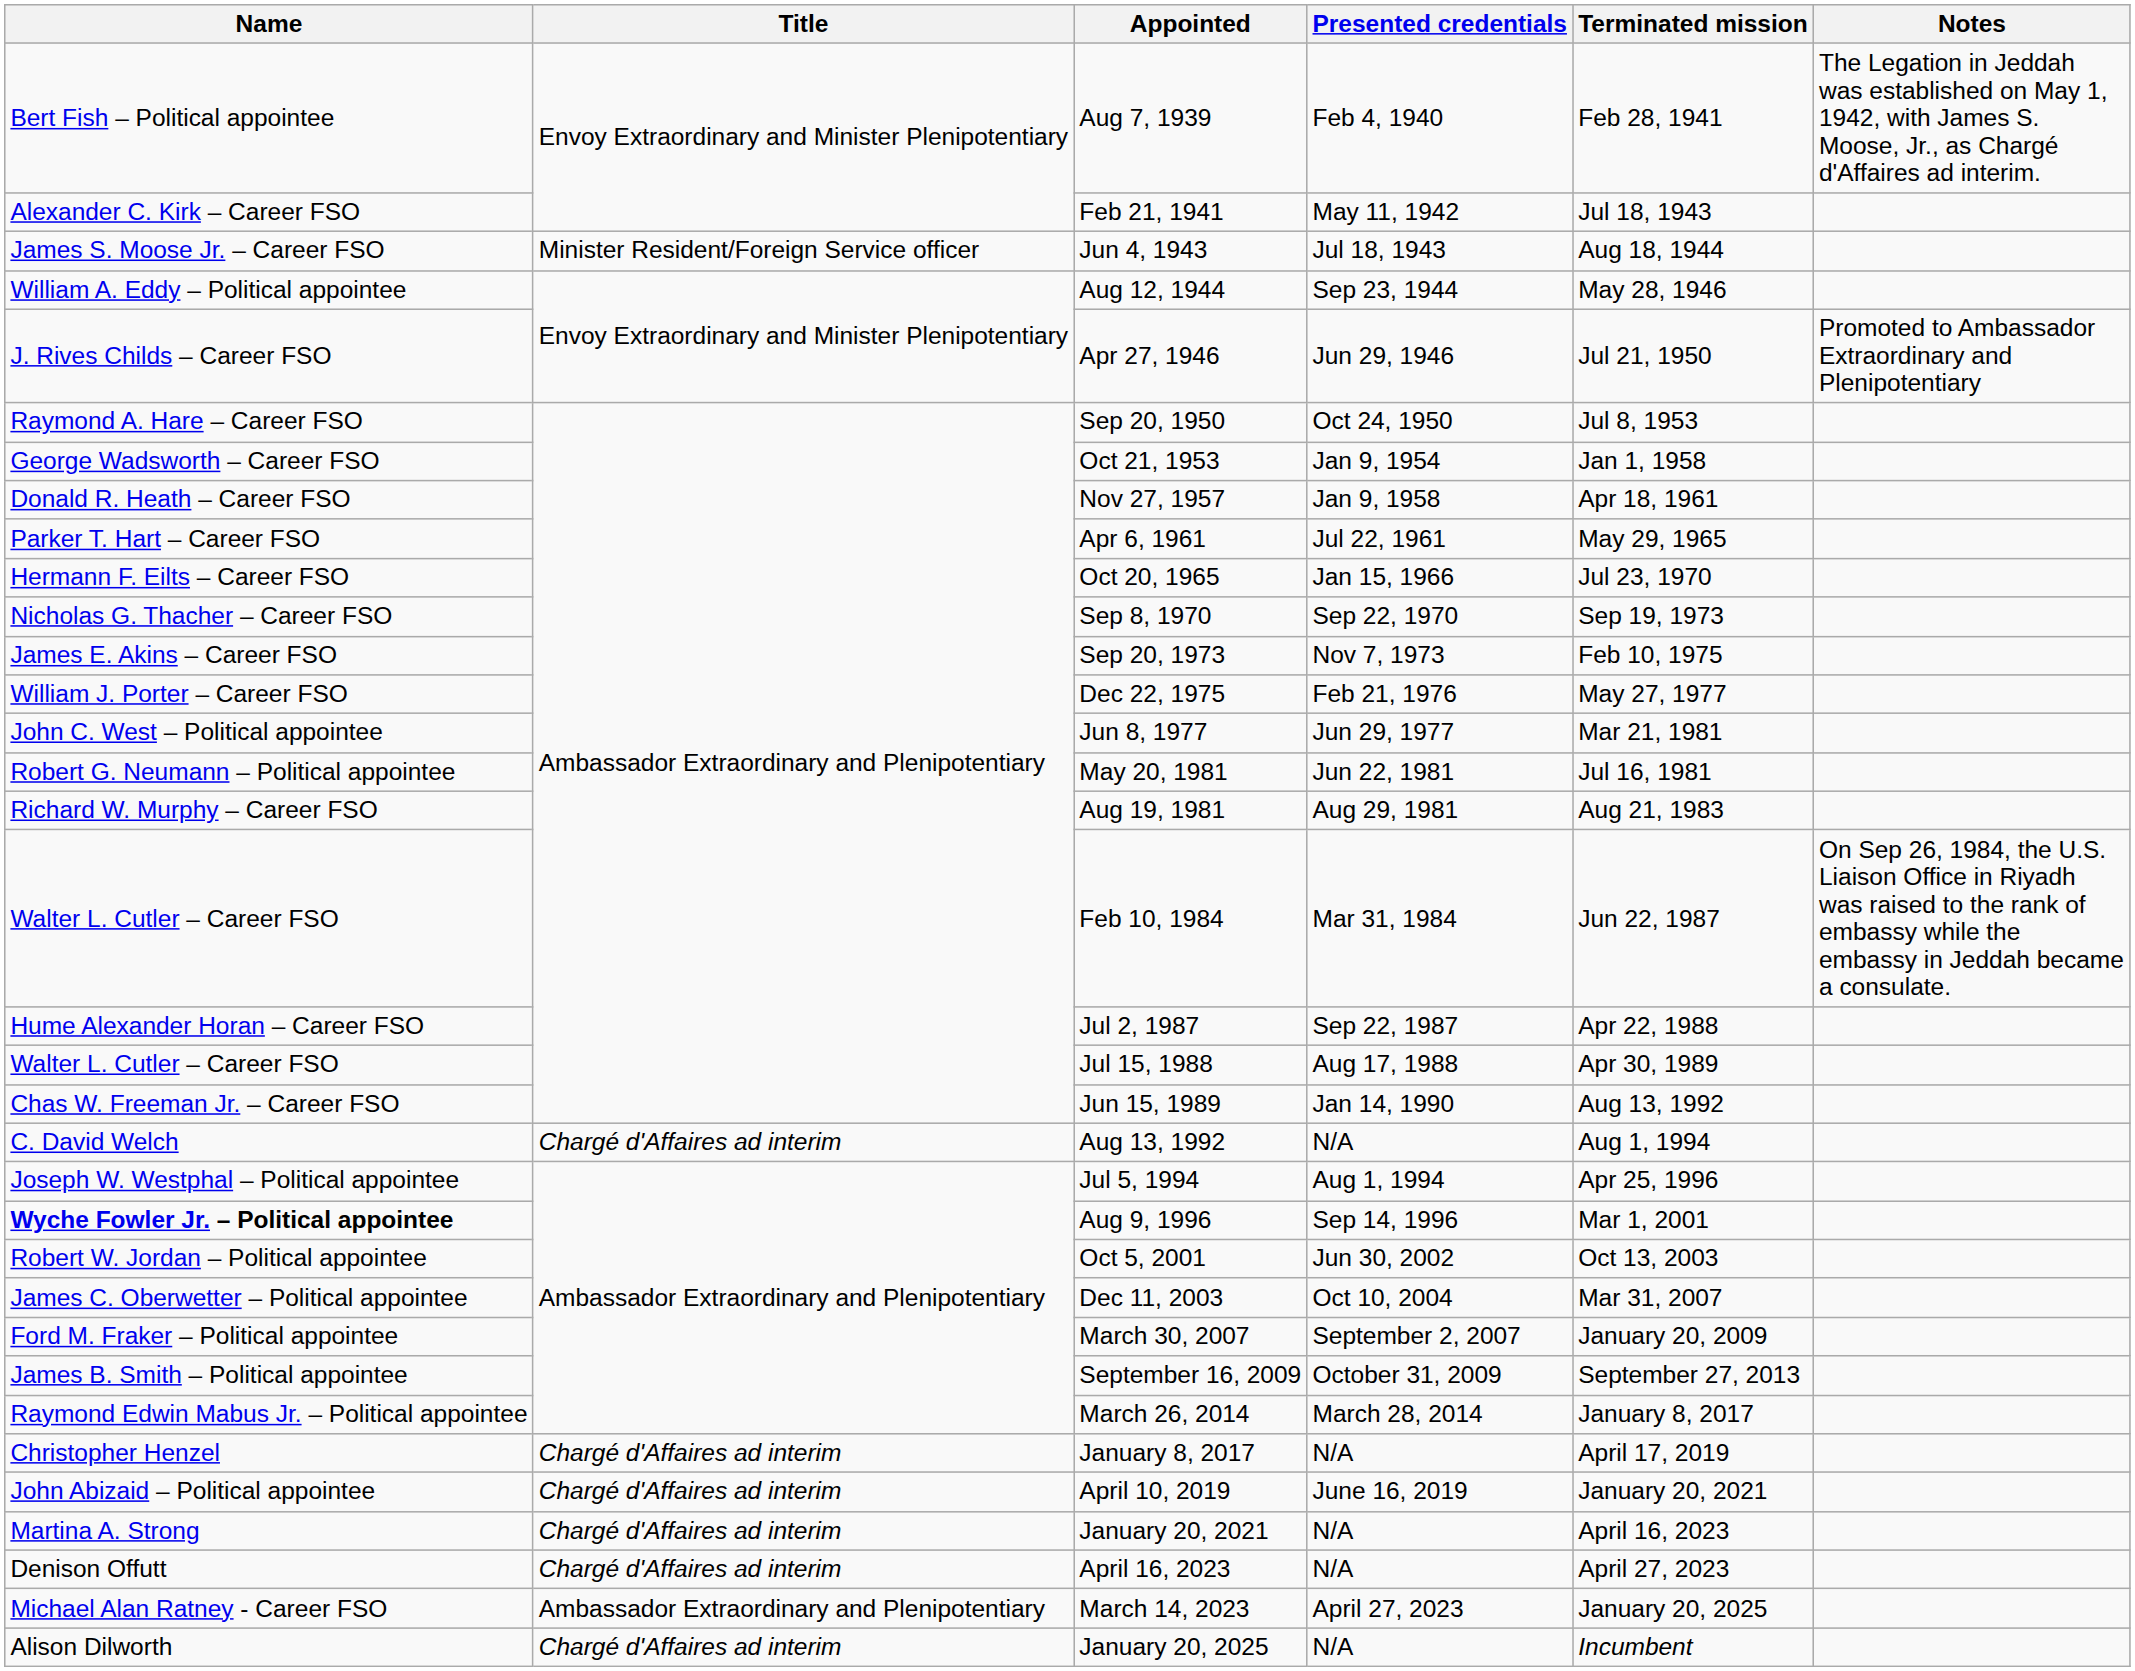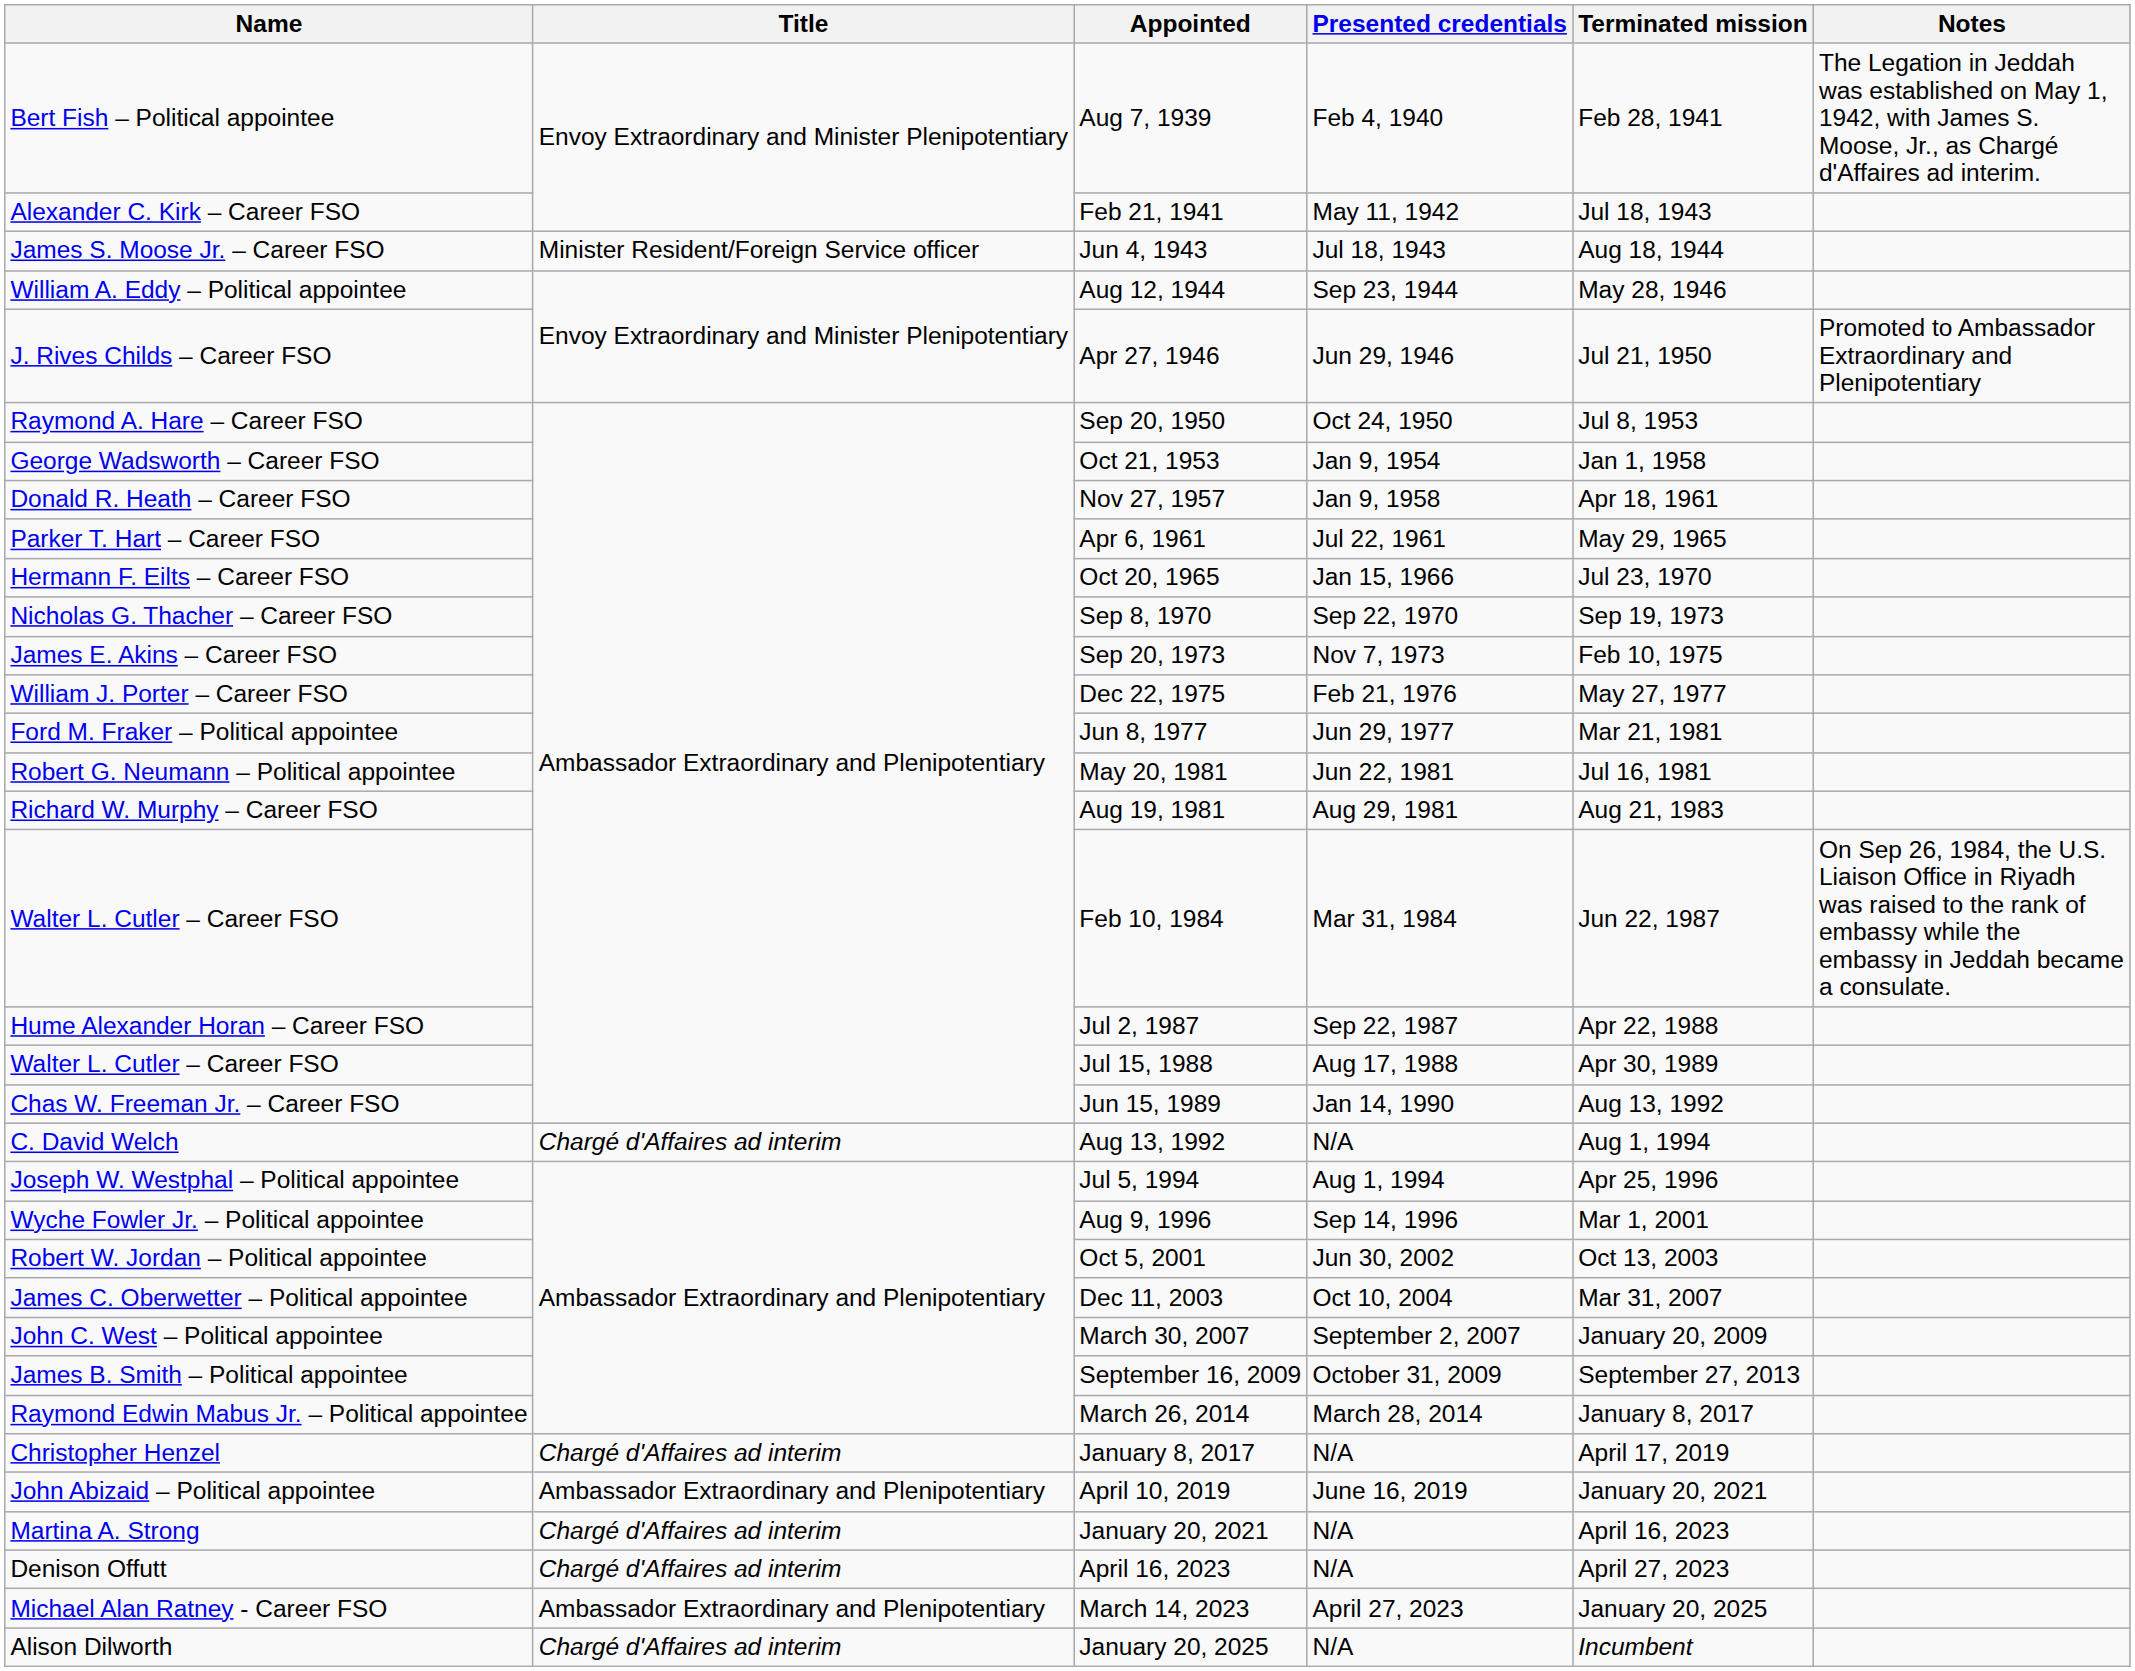(197, 732) John C. West – Political appointee -> (204, 732) Ford M. Fraker – Political appointee
(232, 1219) bold -> (217, 1219) normal
(204, 1336) Ford M. Fraker – Political appointee -> (197, 1336) John C. West – Political appointee
(690, 1491) Chargé d'Affaires ad interim -> (792, 1491) Ambassador Extraordinary and Plenipotentiary
